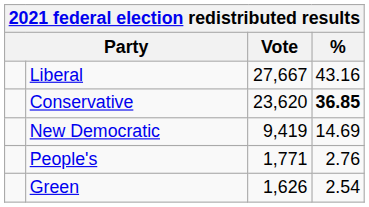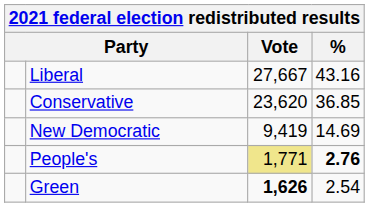(338, 103) bold -> (338, 103) normal
(285, 159) no background -> (285, 159) khaki background
(343, 159) normal -> (343, 159) bold
(285, 187) normal -> (285, 187) bold
